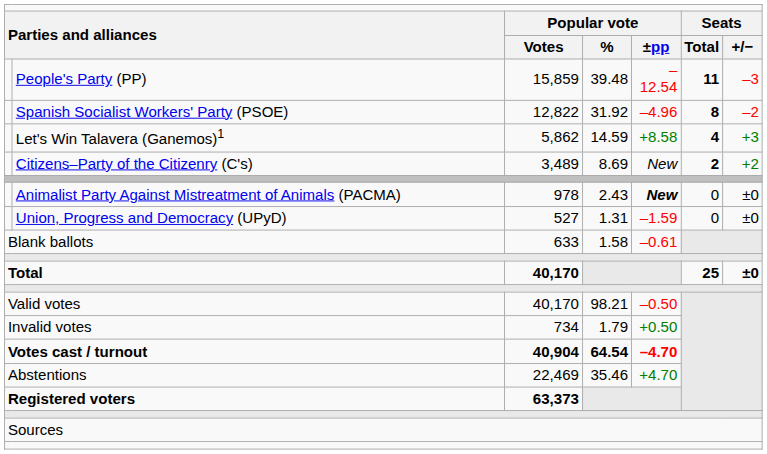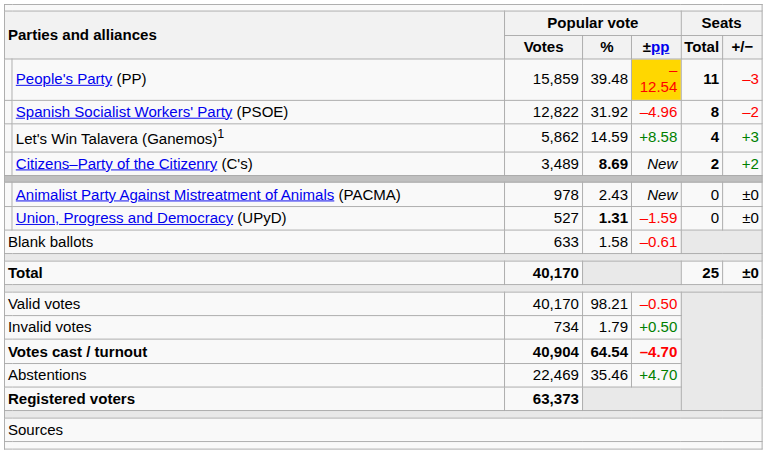(659, 79) no background -> (659, 79) gold background
(613, 163) normal -> (613, 163) bold
(662, 194) bold -> (662, 194) normal
(613, 218) normal -> (613, 218) bold
